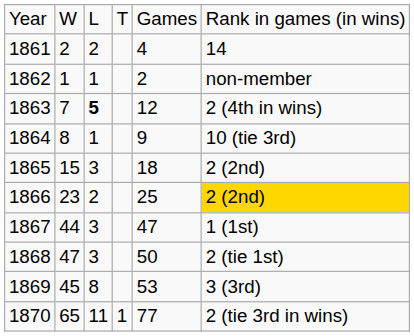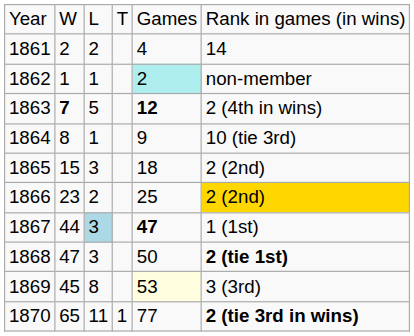(142, 78) no background -> (142, 78) paleturquoise background
(64, 108) normal -> (64, 108) bold
(94, 108) bold -> (94, 108) normal
(147, 108) normal -> (147, 108) bold
(94, 227) no background -> (94, 227) lightblue background
(147, 227) normal -> (147, 227) bold
(245, 256) normal -> (247, 256) bold
(147, 286) no background -> (147, 286) lightyellow background
(277, 316) normal -> (282, 316) bold
